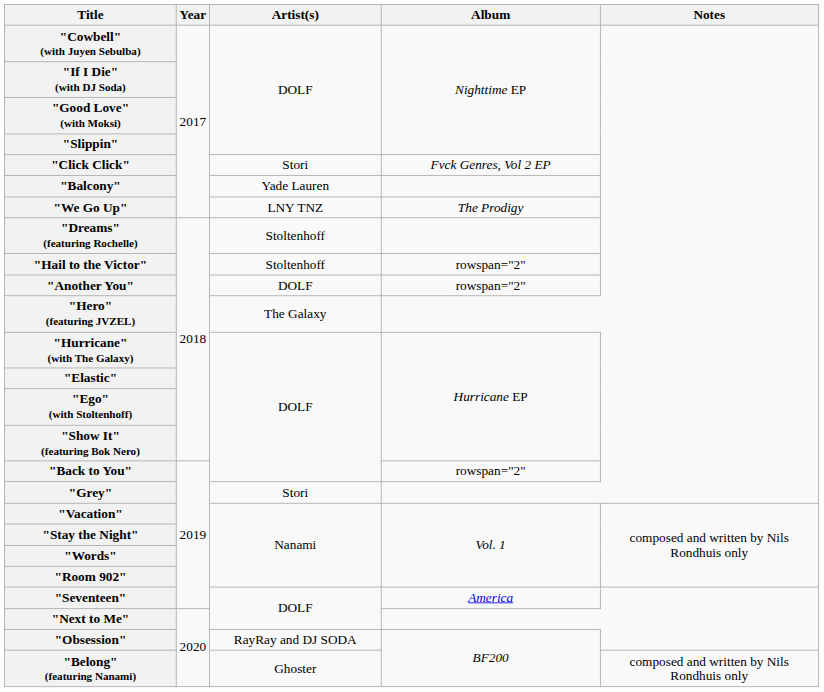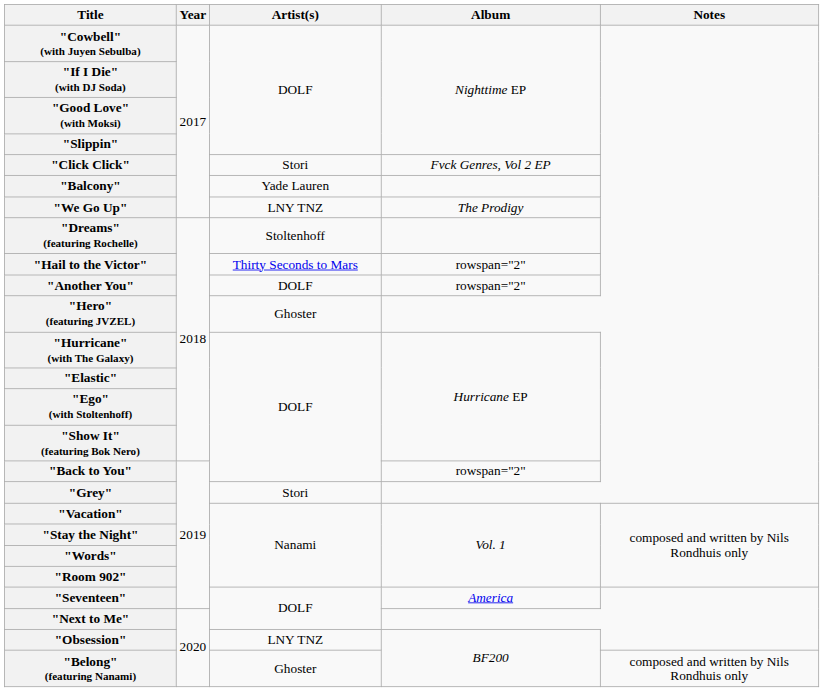(295, 264) Stoltenhoff -> (295, 264) Thirty Seconds to Mars
(295, 313) The Galaxy -> (295, 313) Ghoster
(295, 640) RayRay and DJ SODA -> (295, 640) LNY TNZ
